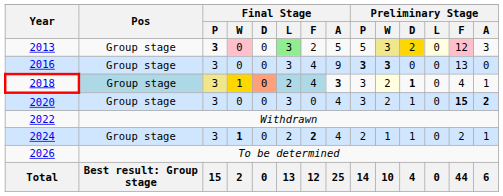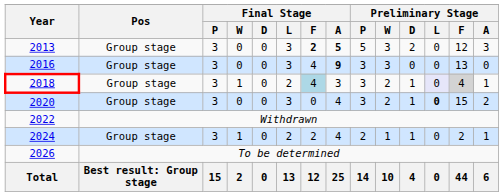(215, 47) bold -> (215, 47) normal
(240, 47) pink background -> (240, 47) no background
(289, 47) lightgreen background -> (289, 47) no background
(314, 47) normal -> (314, 47) bold
(338, 47) normal -> (338, 47) bold
(387, 47) khaki background -> (387, 47) no background
(412, 47) gold background -> (412, 47) no background
(437, 47) lightyellow background -> (437, 47) no background
(461, 47) pink background -> (461, 47) no background
(338, 65) normal -> (338, 65) bold
(363, 65) bold -> (363, 65) normal
(387, 65) bold -> (387, 65) normal
(141, 83) lightblue background -> (141, 83) no background
(215, 83) khaki background -> (215, 83) no background
(240, 83) gold background -> (240, 83) no background
(264, 83) lightsalmon background -> (264, 83) no background
(289, 83) lightblue background -> (289, 83) no background
(338, 83) bold -> (338, 83) normal
(387, 83) lightyellow background -> (387, 83) no background
(412, 83) bold -> (412, 83) normal
(437, 83) no background -> (437, 83) lavender background
(461, 83) no background -> (461, 83) lightgrey background
(437, 102) normal -> (437, 102) bold
(461, 102) bold -> (461, 102) normal
(486, 102) bold -> (486, 102) normal
(240, 136) bold -> (240, 136) normal
(314, 136) bold -> (314, 136) normal
